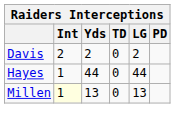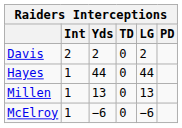(60, 93) lightyellow background -> (68, 93) no background
+ row: (33, 113)
